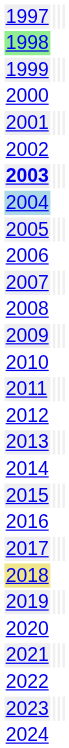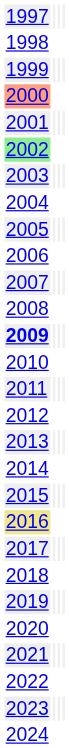(27, 43) lightgreen background -> (27, 43) no background
(27, 96) no background -> (27, 96) lightsalmon background
(27, 149) no background -> (27, 149) lightgreen background
(27, 176) bold -> (27, 176) normal
(27, 202) lightblue background -> (27, 202) no background
(27, 335) normal -> (27, 335) bold
(27, 522) no background -> (27, 522) khaki background
(27, 575) khaki background -> (27, 575) no background
